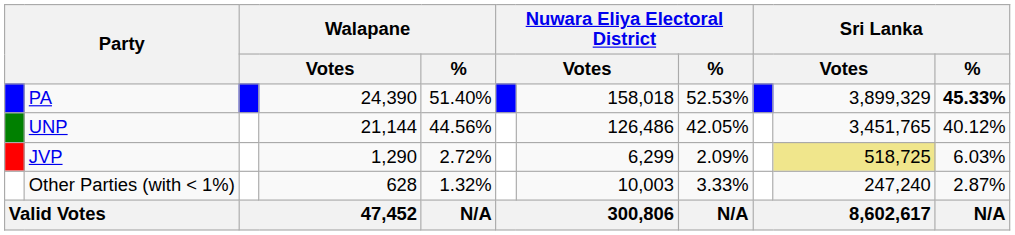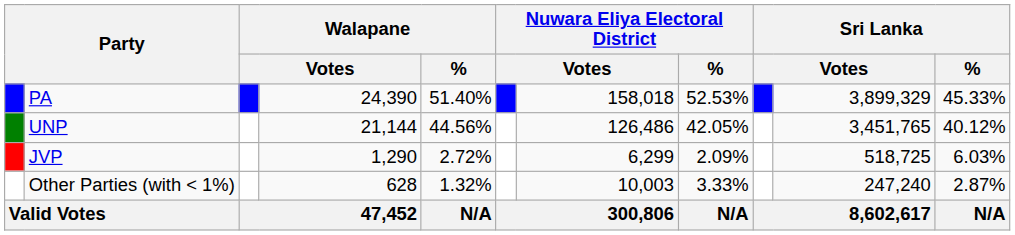(974, 98) bold -> (974, 98) normal
(898, 156) khaki background -> (898, 156) no background
